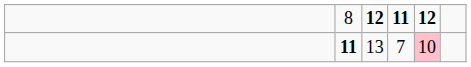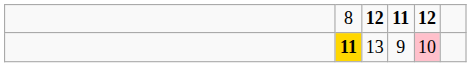(348, 47) no background -> (348, 47) gold background
(401, 47) 7 -> (401, 47) 9
